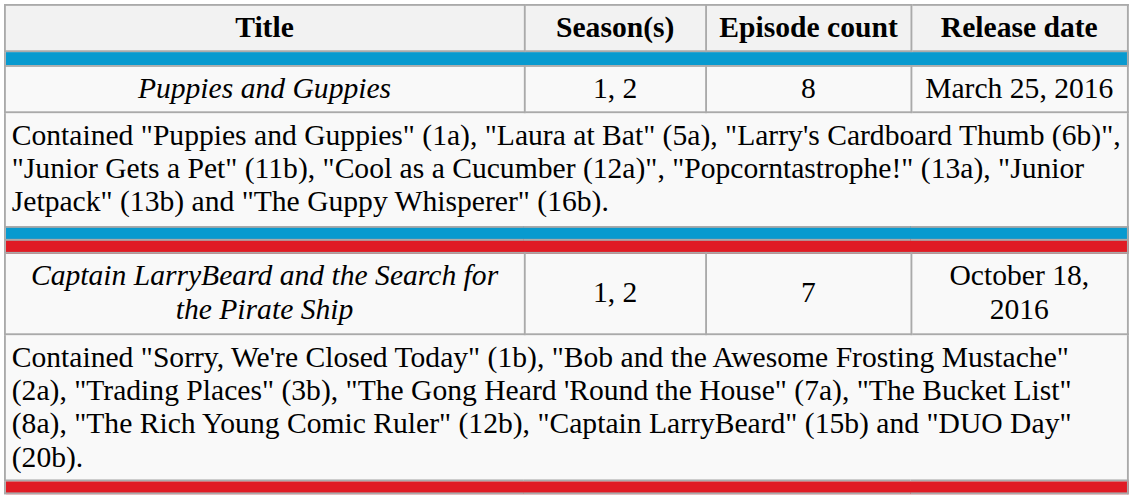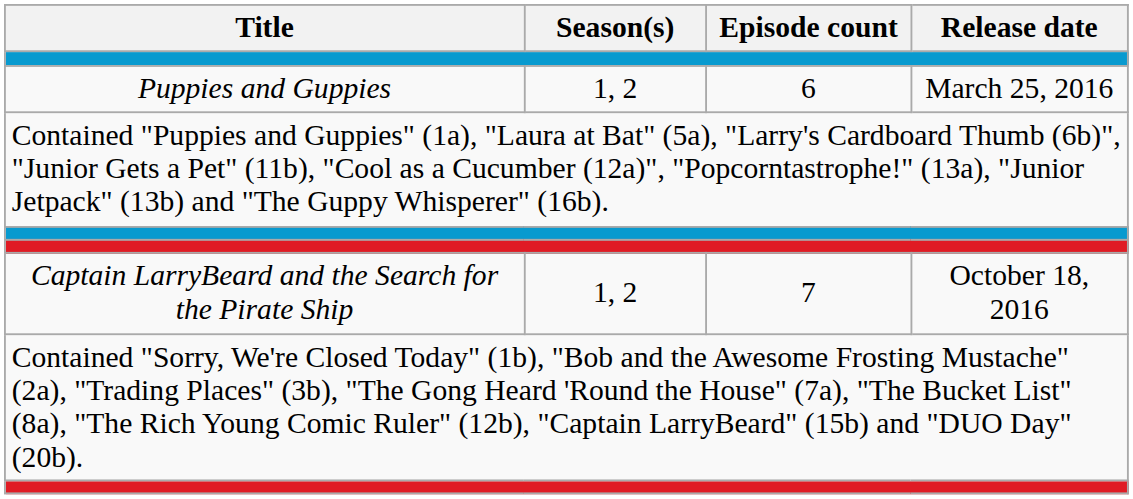(809, 88) 8 -> (809, 88) 6
